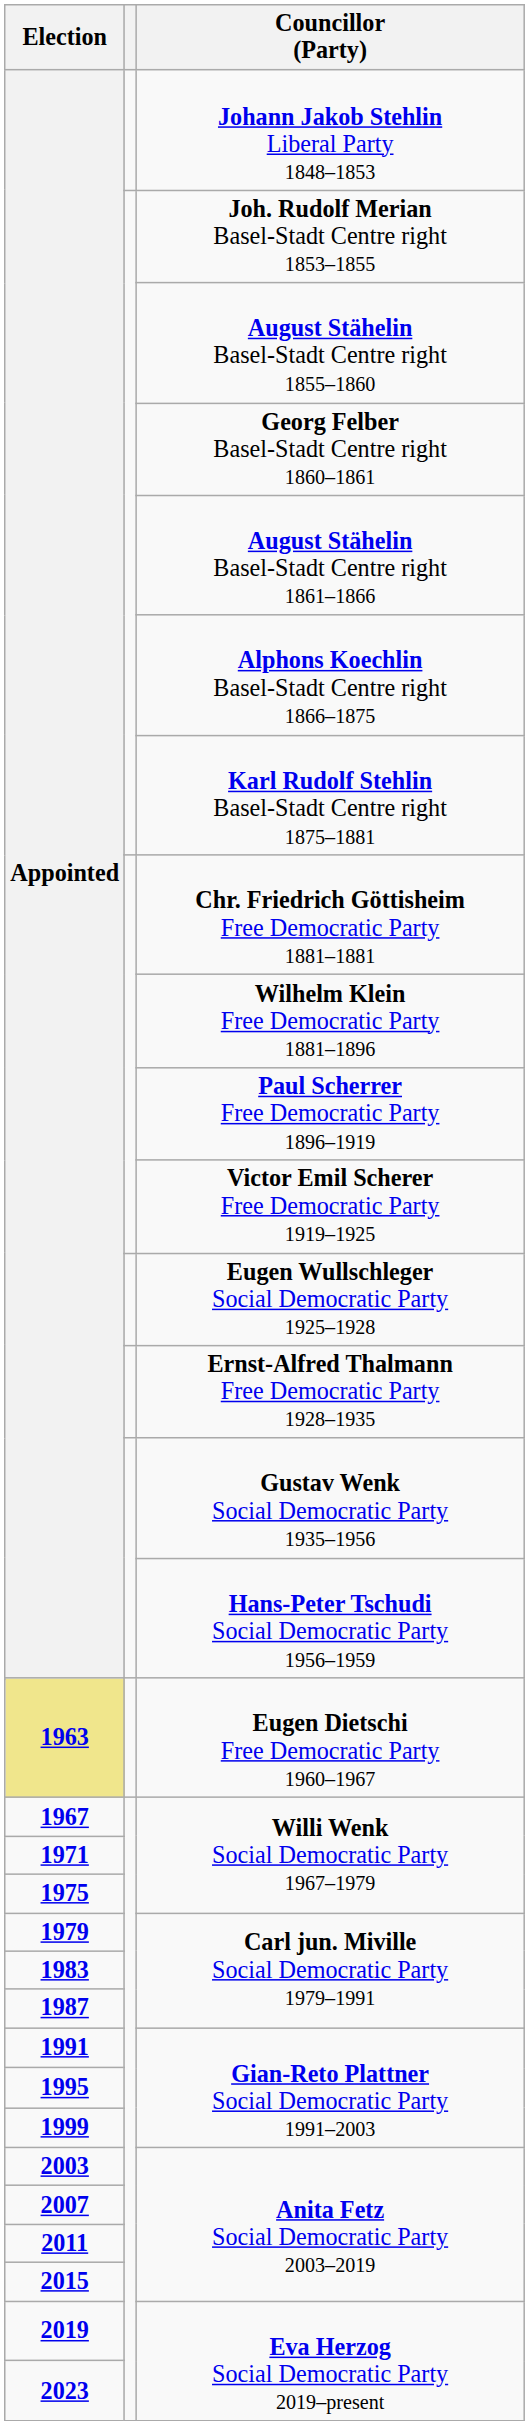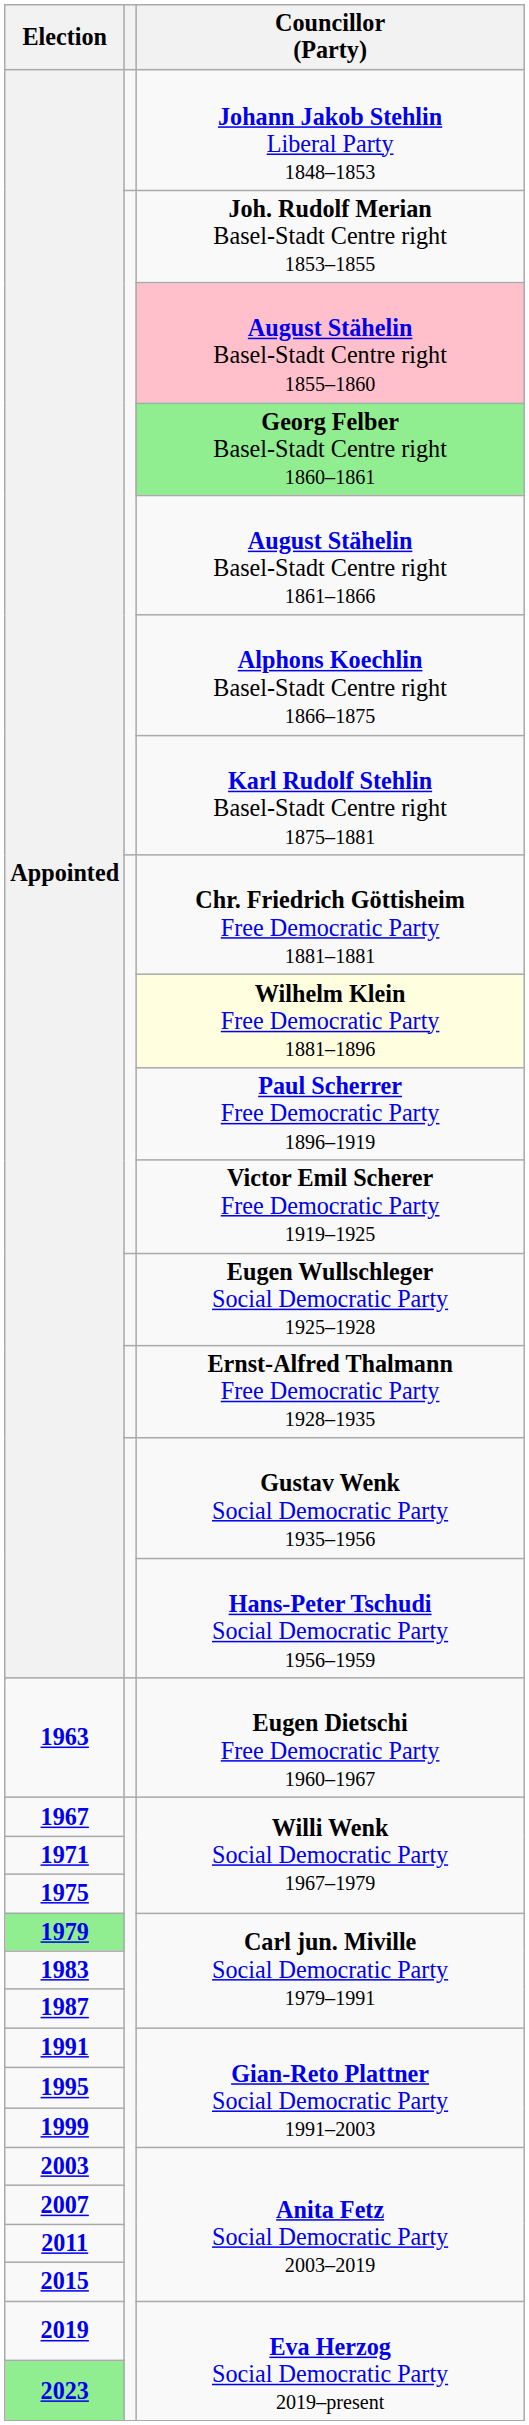(330, 356) no background -> (330, 356) pink background
(330, 448) no background -> (330, 448) lightgreen background
(330, 1020) no background -> (330, 1020) lightyellow background
(65, 1737) khaki background -> (65, 1737) no background
(65, 1931) no background -> (65, 1931) lightgreen background
(65, 2390) no background -> (65, 2390) lightgreen background
